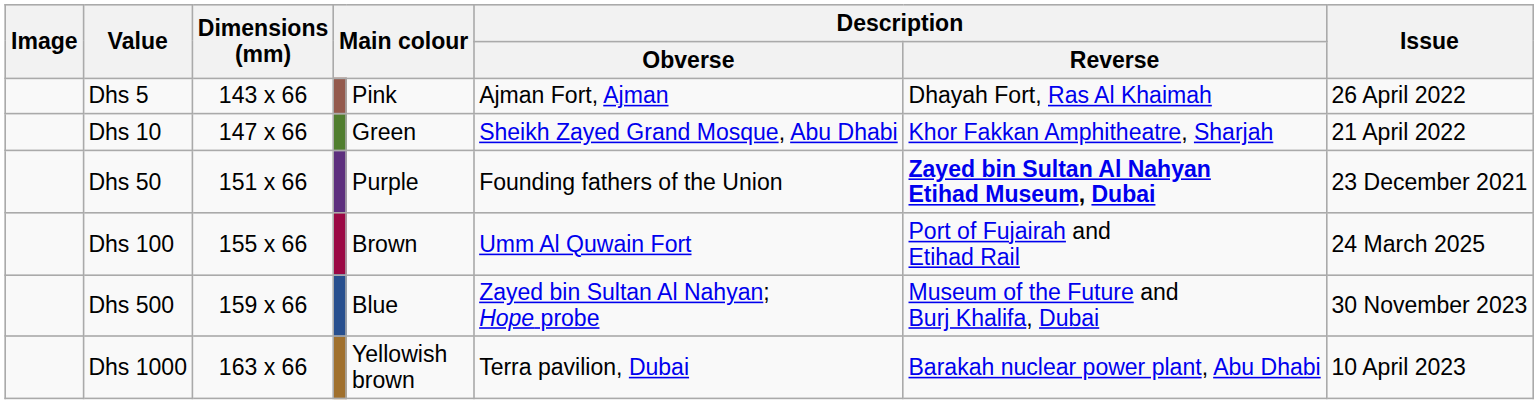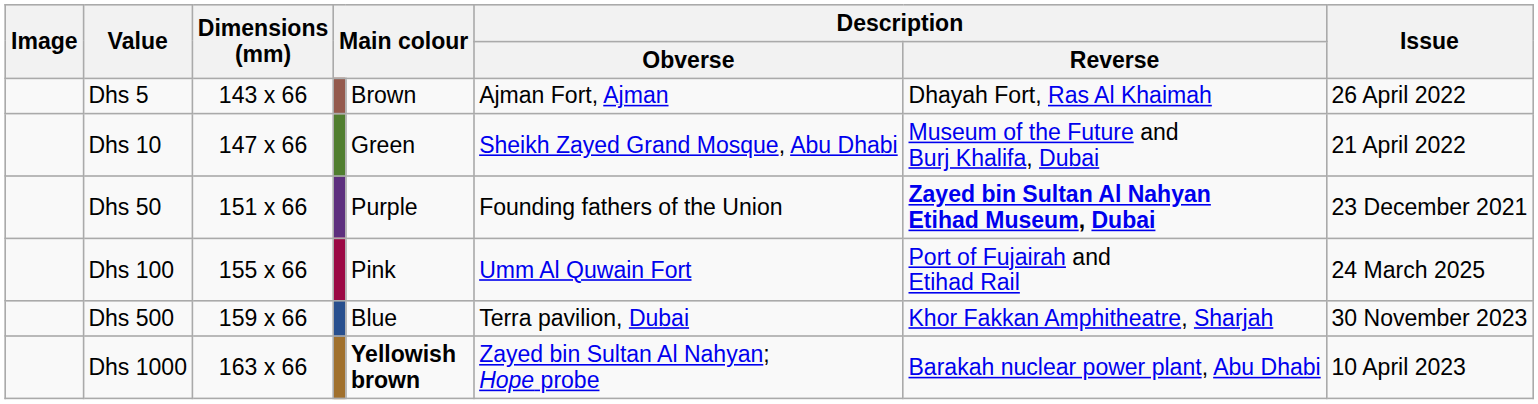(374, 96) Pink -> (384, 96) Brown
(1091, 132) Khor Fakkan Amphitheatre, Sharjah -> (1044, 145) Museum of the Future and Burj Khalifa, Dubai
(385, 243) Brown -> (373, 269) Pink
(624, 305) Zayed bin Sultan Al Nahyan; Hope probe -> (584, 318) Terra pavilion, Dubai
(1044, 305) Museum of the Future and Burj Khalifa, Dubai -> (1091, 318) Khor Fakkan Amphitheatre, Sharjah
(400, 367) normal -> (404, 367) bold
(584, 367) Terra pavilion, Dubai -> (624, 367) Zayed bin Sultan Al Nahyan; Hope probe
